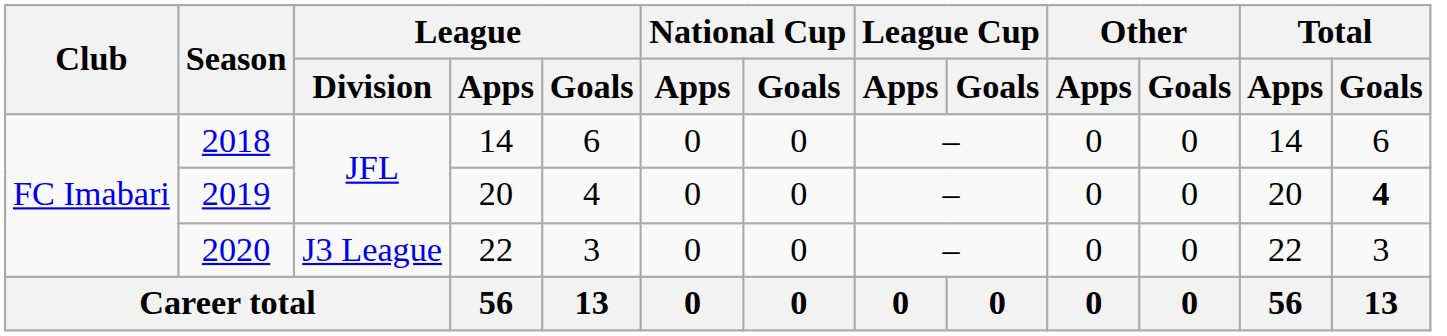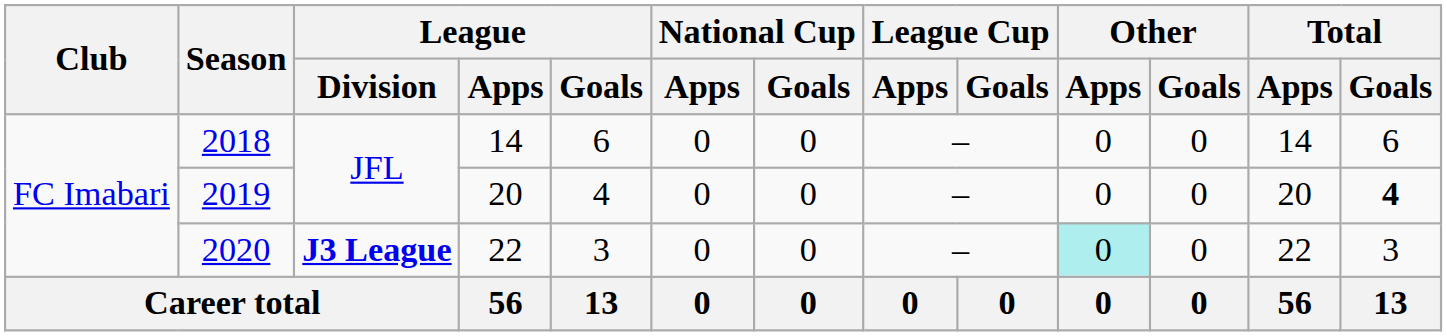(372, 248) normal -> (377, 248) bold
(1094, 248) no background -> (1103, 248) paleturquoise background
